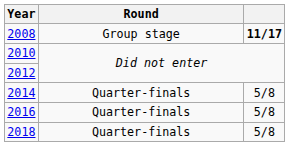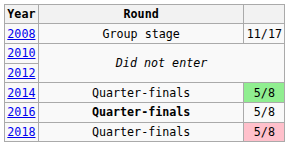(264, 34) bold -> (264, 34) normal
(264, 93) no background -> (264, 93) lightgreen background
(141, 112) normal -> (141, 112) bold
(264, 132) no background -> (264, 132) pink background
